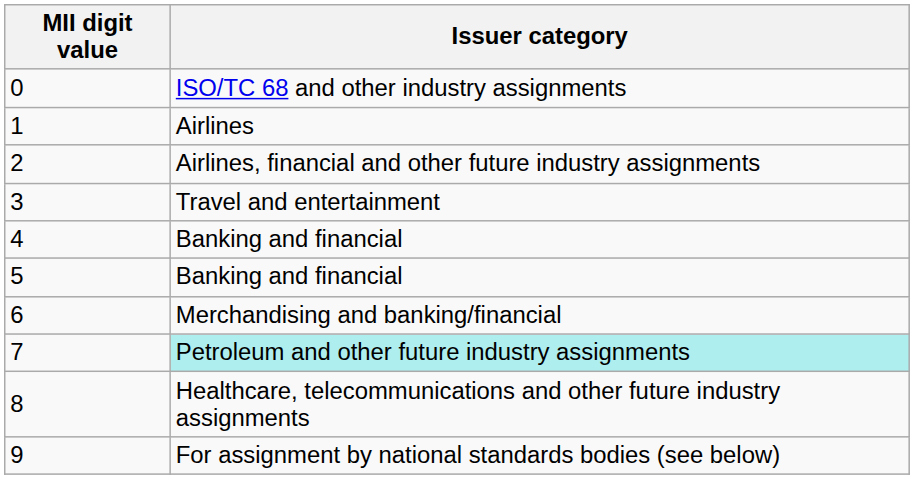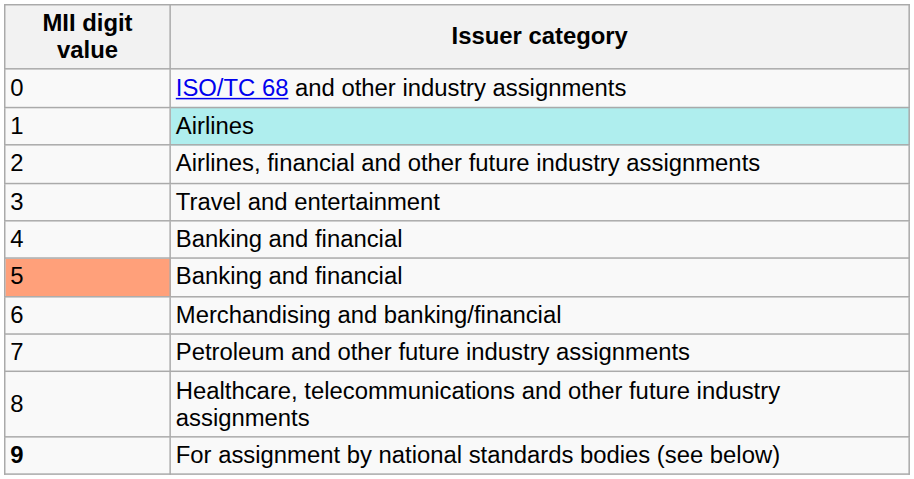(215, 125) no background -> (215, 125) paleturquoise background
(17, 277) no background -> (17, 277) lightsalmon background
(433, 352) paleturquoise background -> (433, 352) no background
(17, 455) normal -> (17, 455) bold
